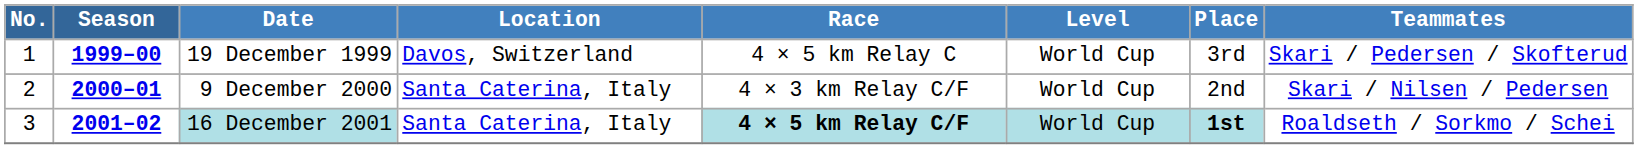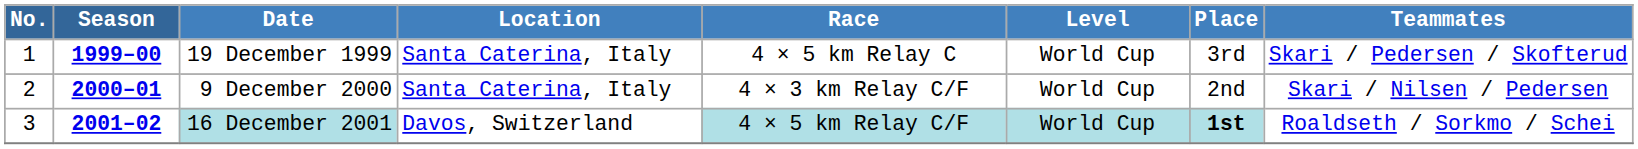(518, 57) Davos, Switzerland -> (537, 57) Santa Caterina, Italy
(537, 126) Santa Caterina, Italy -> (518, 126) Davos, Switzerland
(854, 126) bold -> (854, 126) normal
